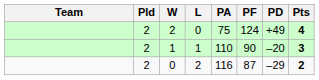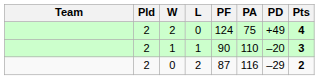columns swapped: (250, 13) <-> (224, 13)
